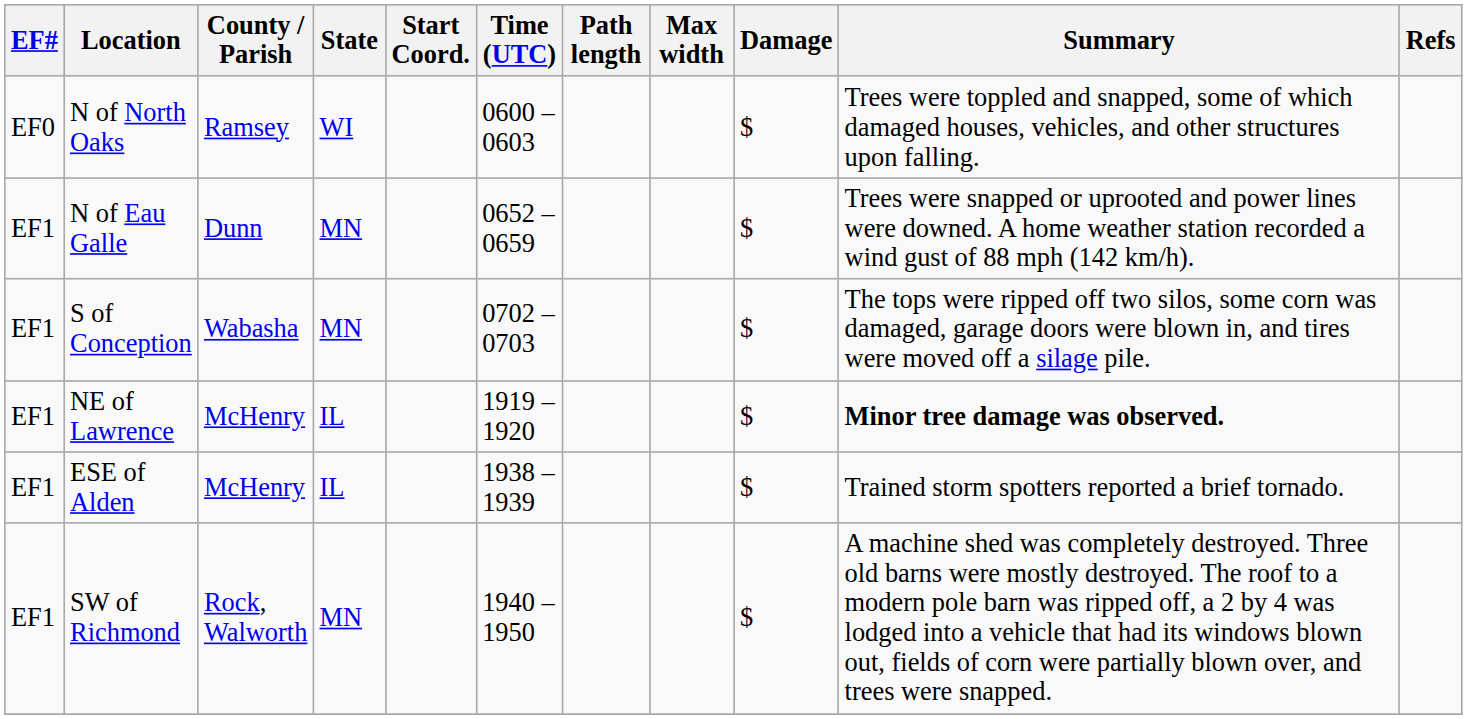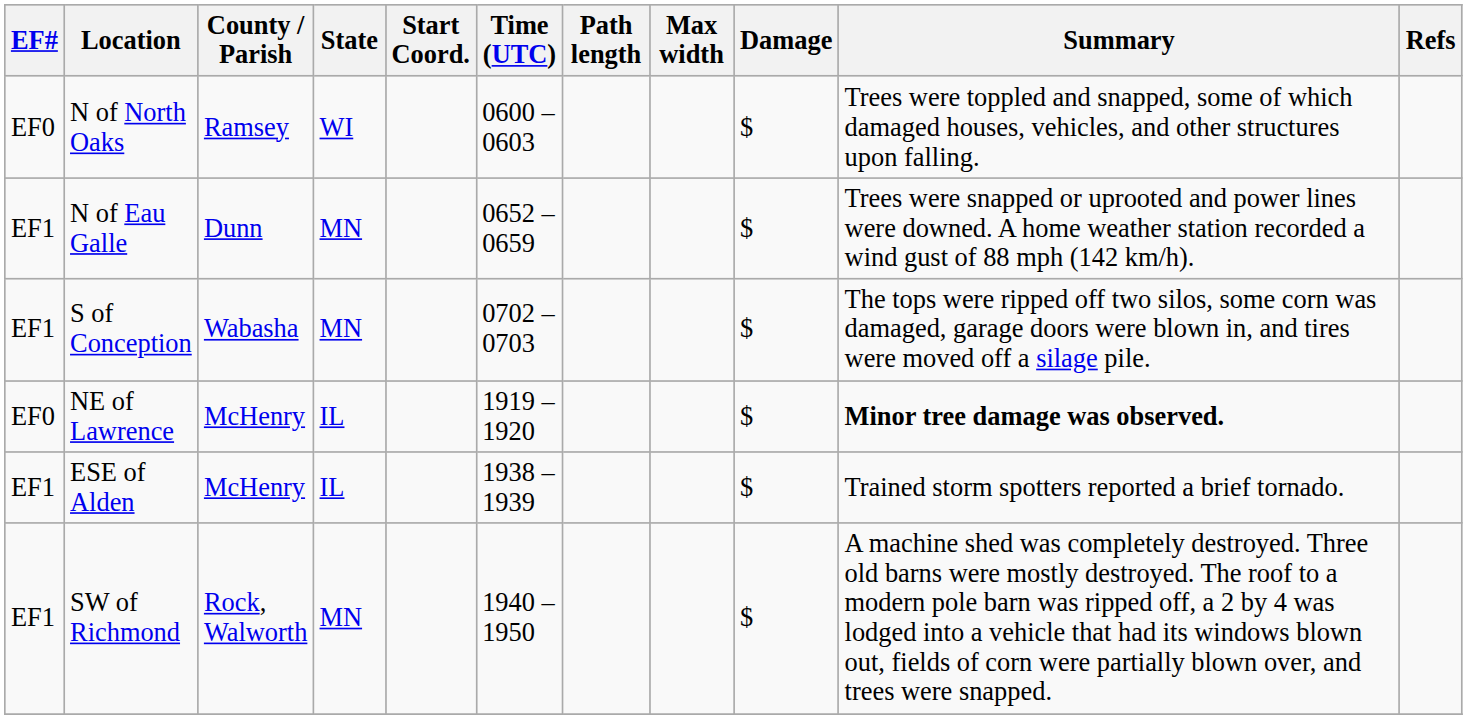(33, 415) EF1 -> (33, 415) EF0
